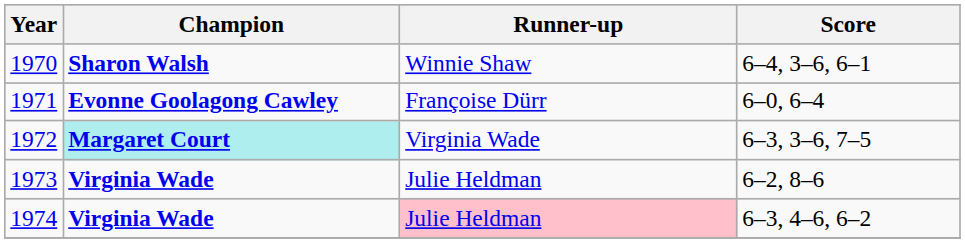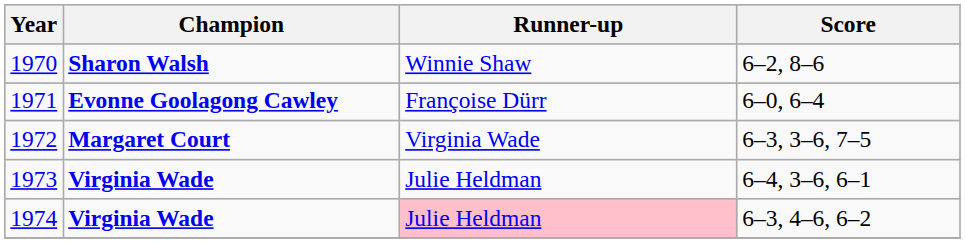(807, 62) 6–4, 3–6, 6–1 -> (783, 62) 6–2, 8–6
(149, 140) paleturquoise background -> (149, 140) no background
(783, 179) 6–2, 8–6 -> (807, 179) 6–4, 3–6, 6–1
